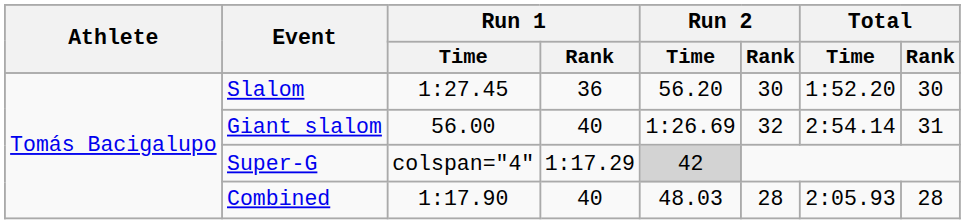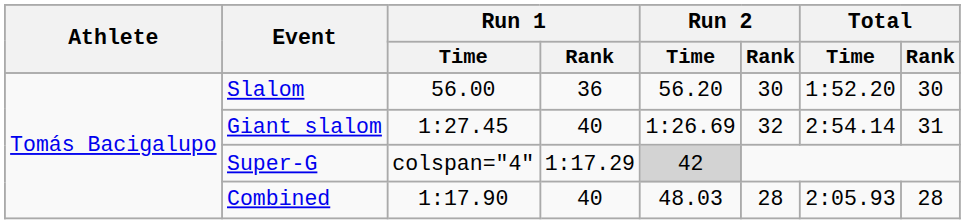(463, 91) 1:27.45 -> (463, 91) 56.00
(463, 127) 56.00 -> (463, 127) 1:27.45
